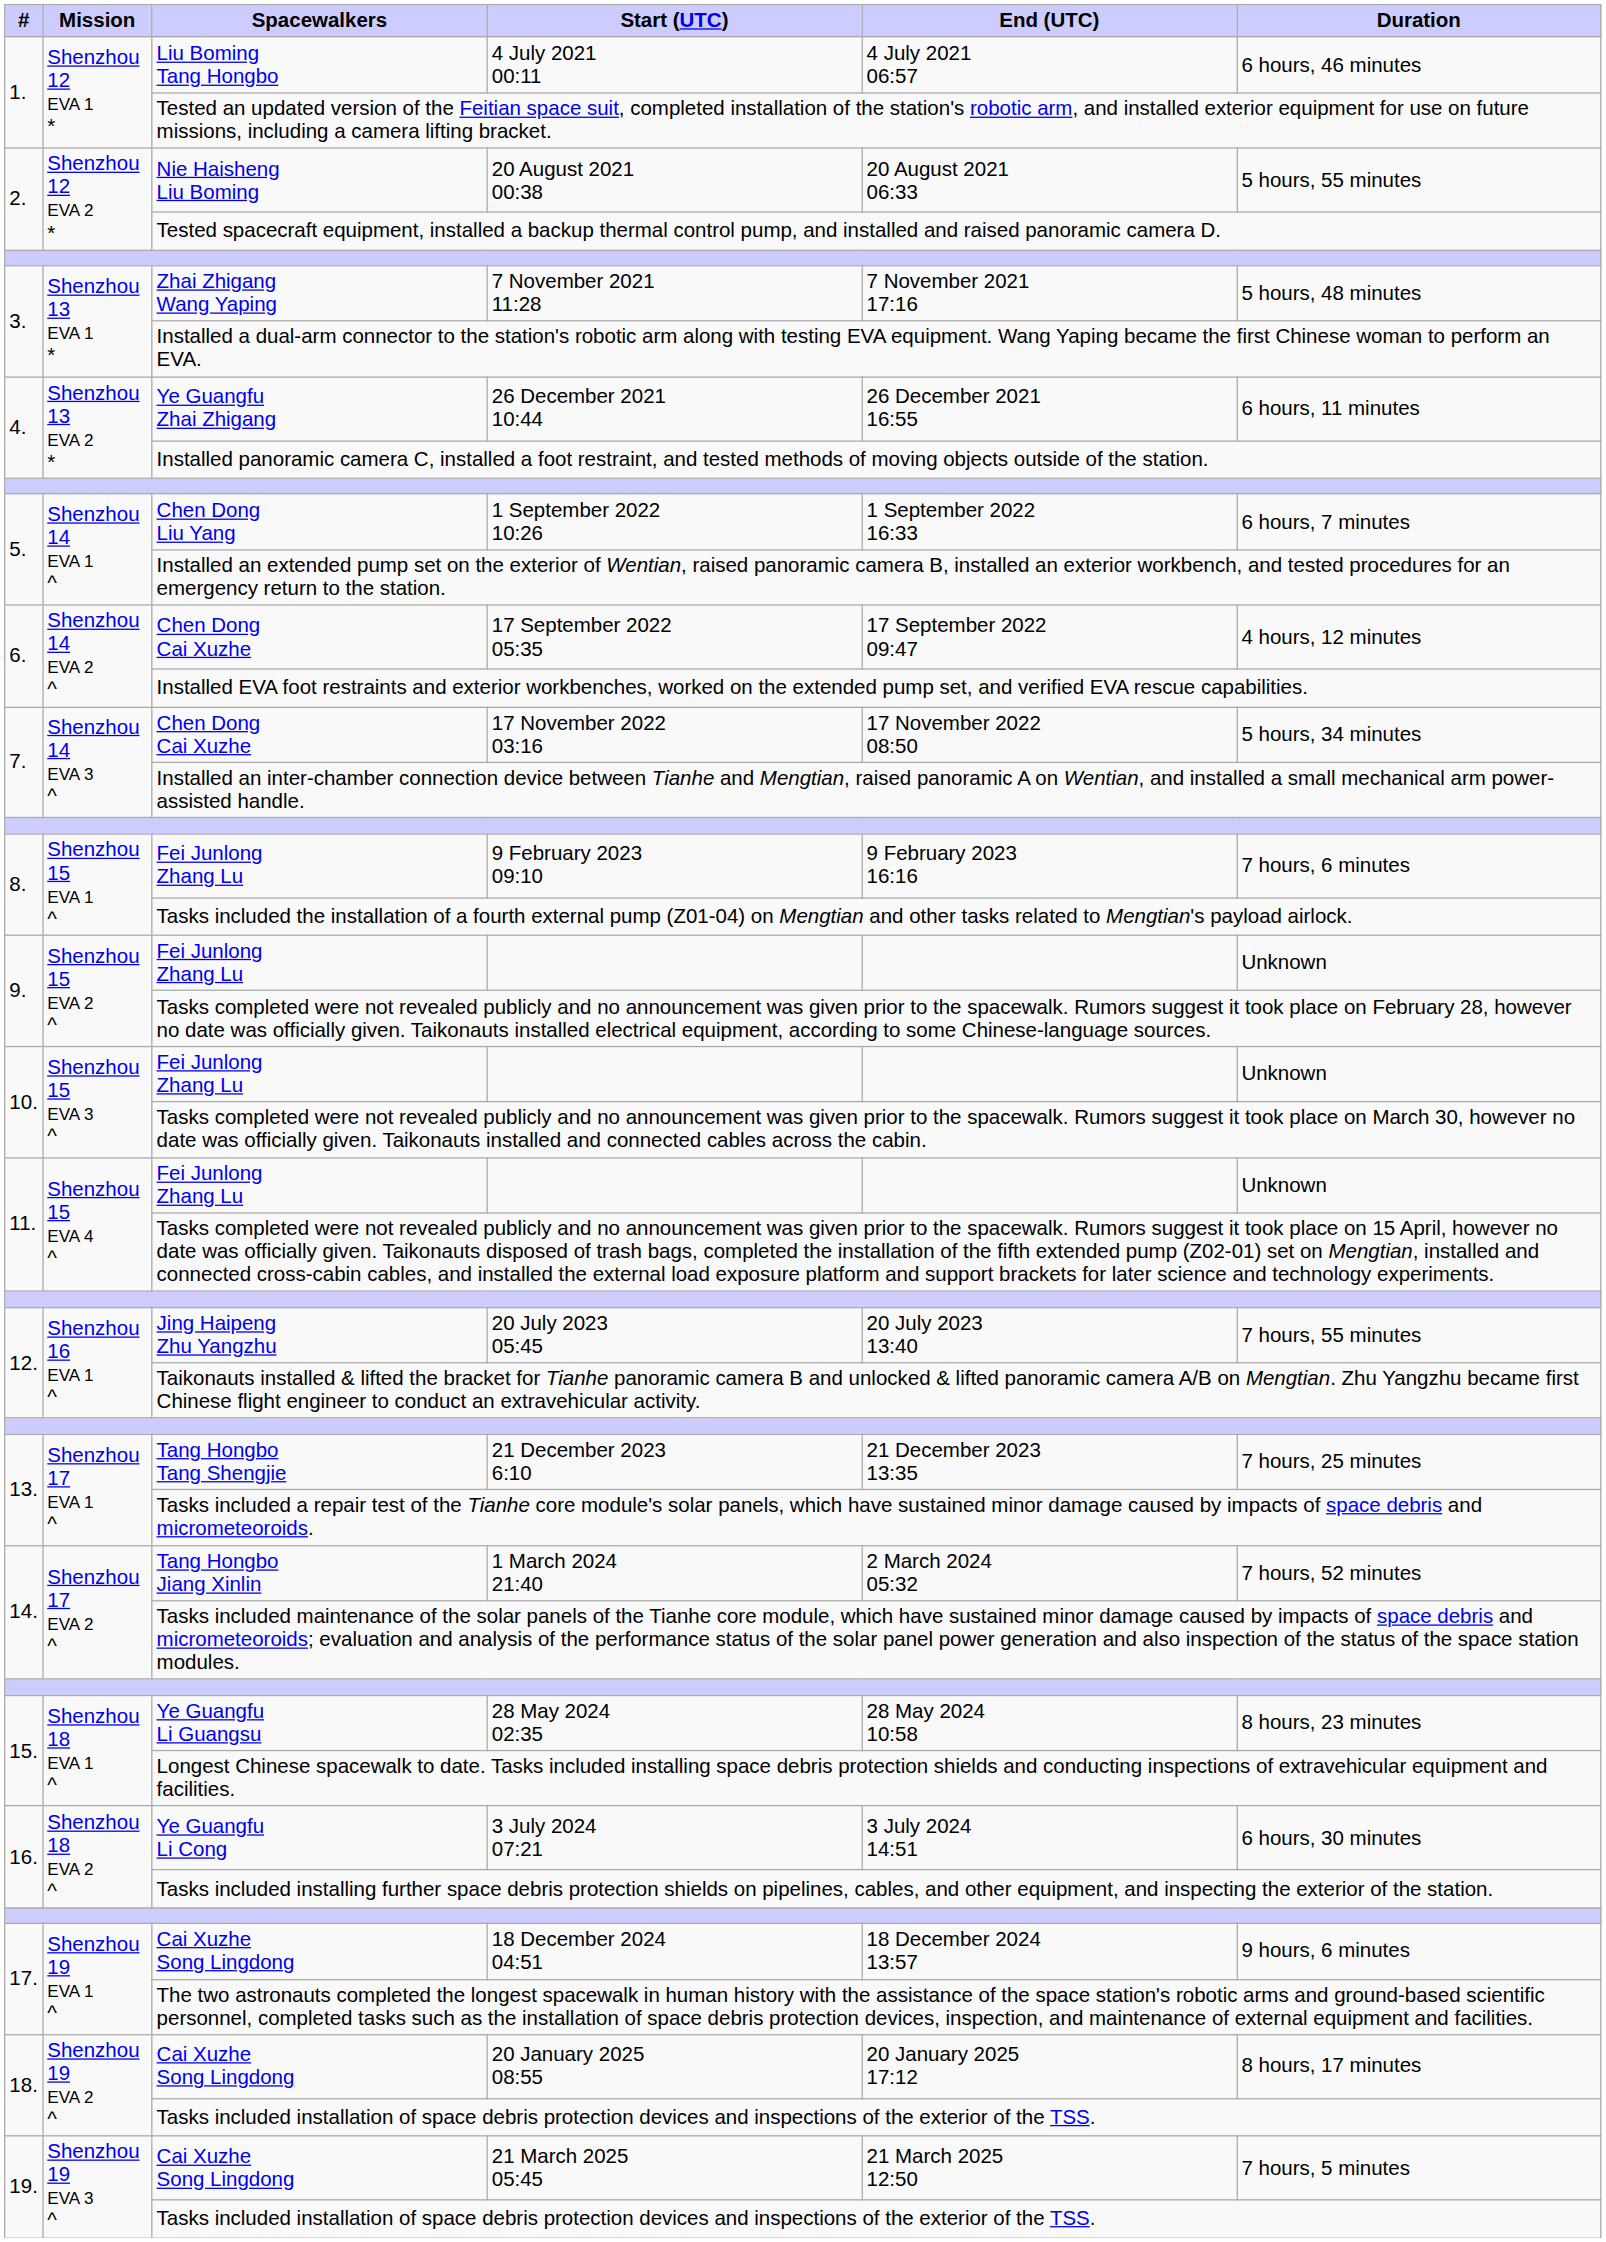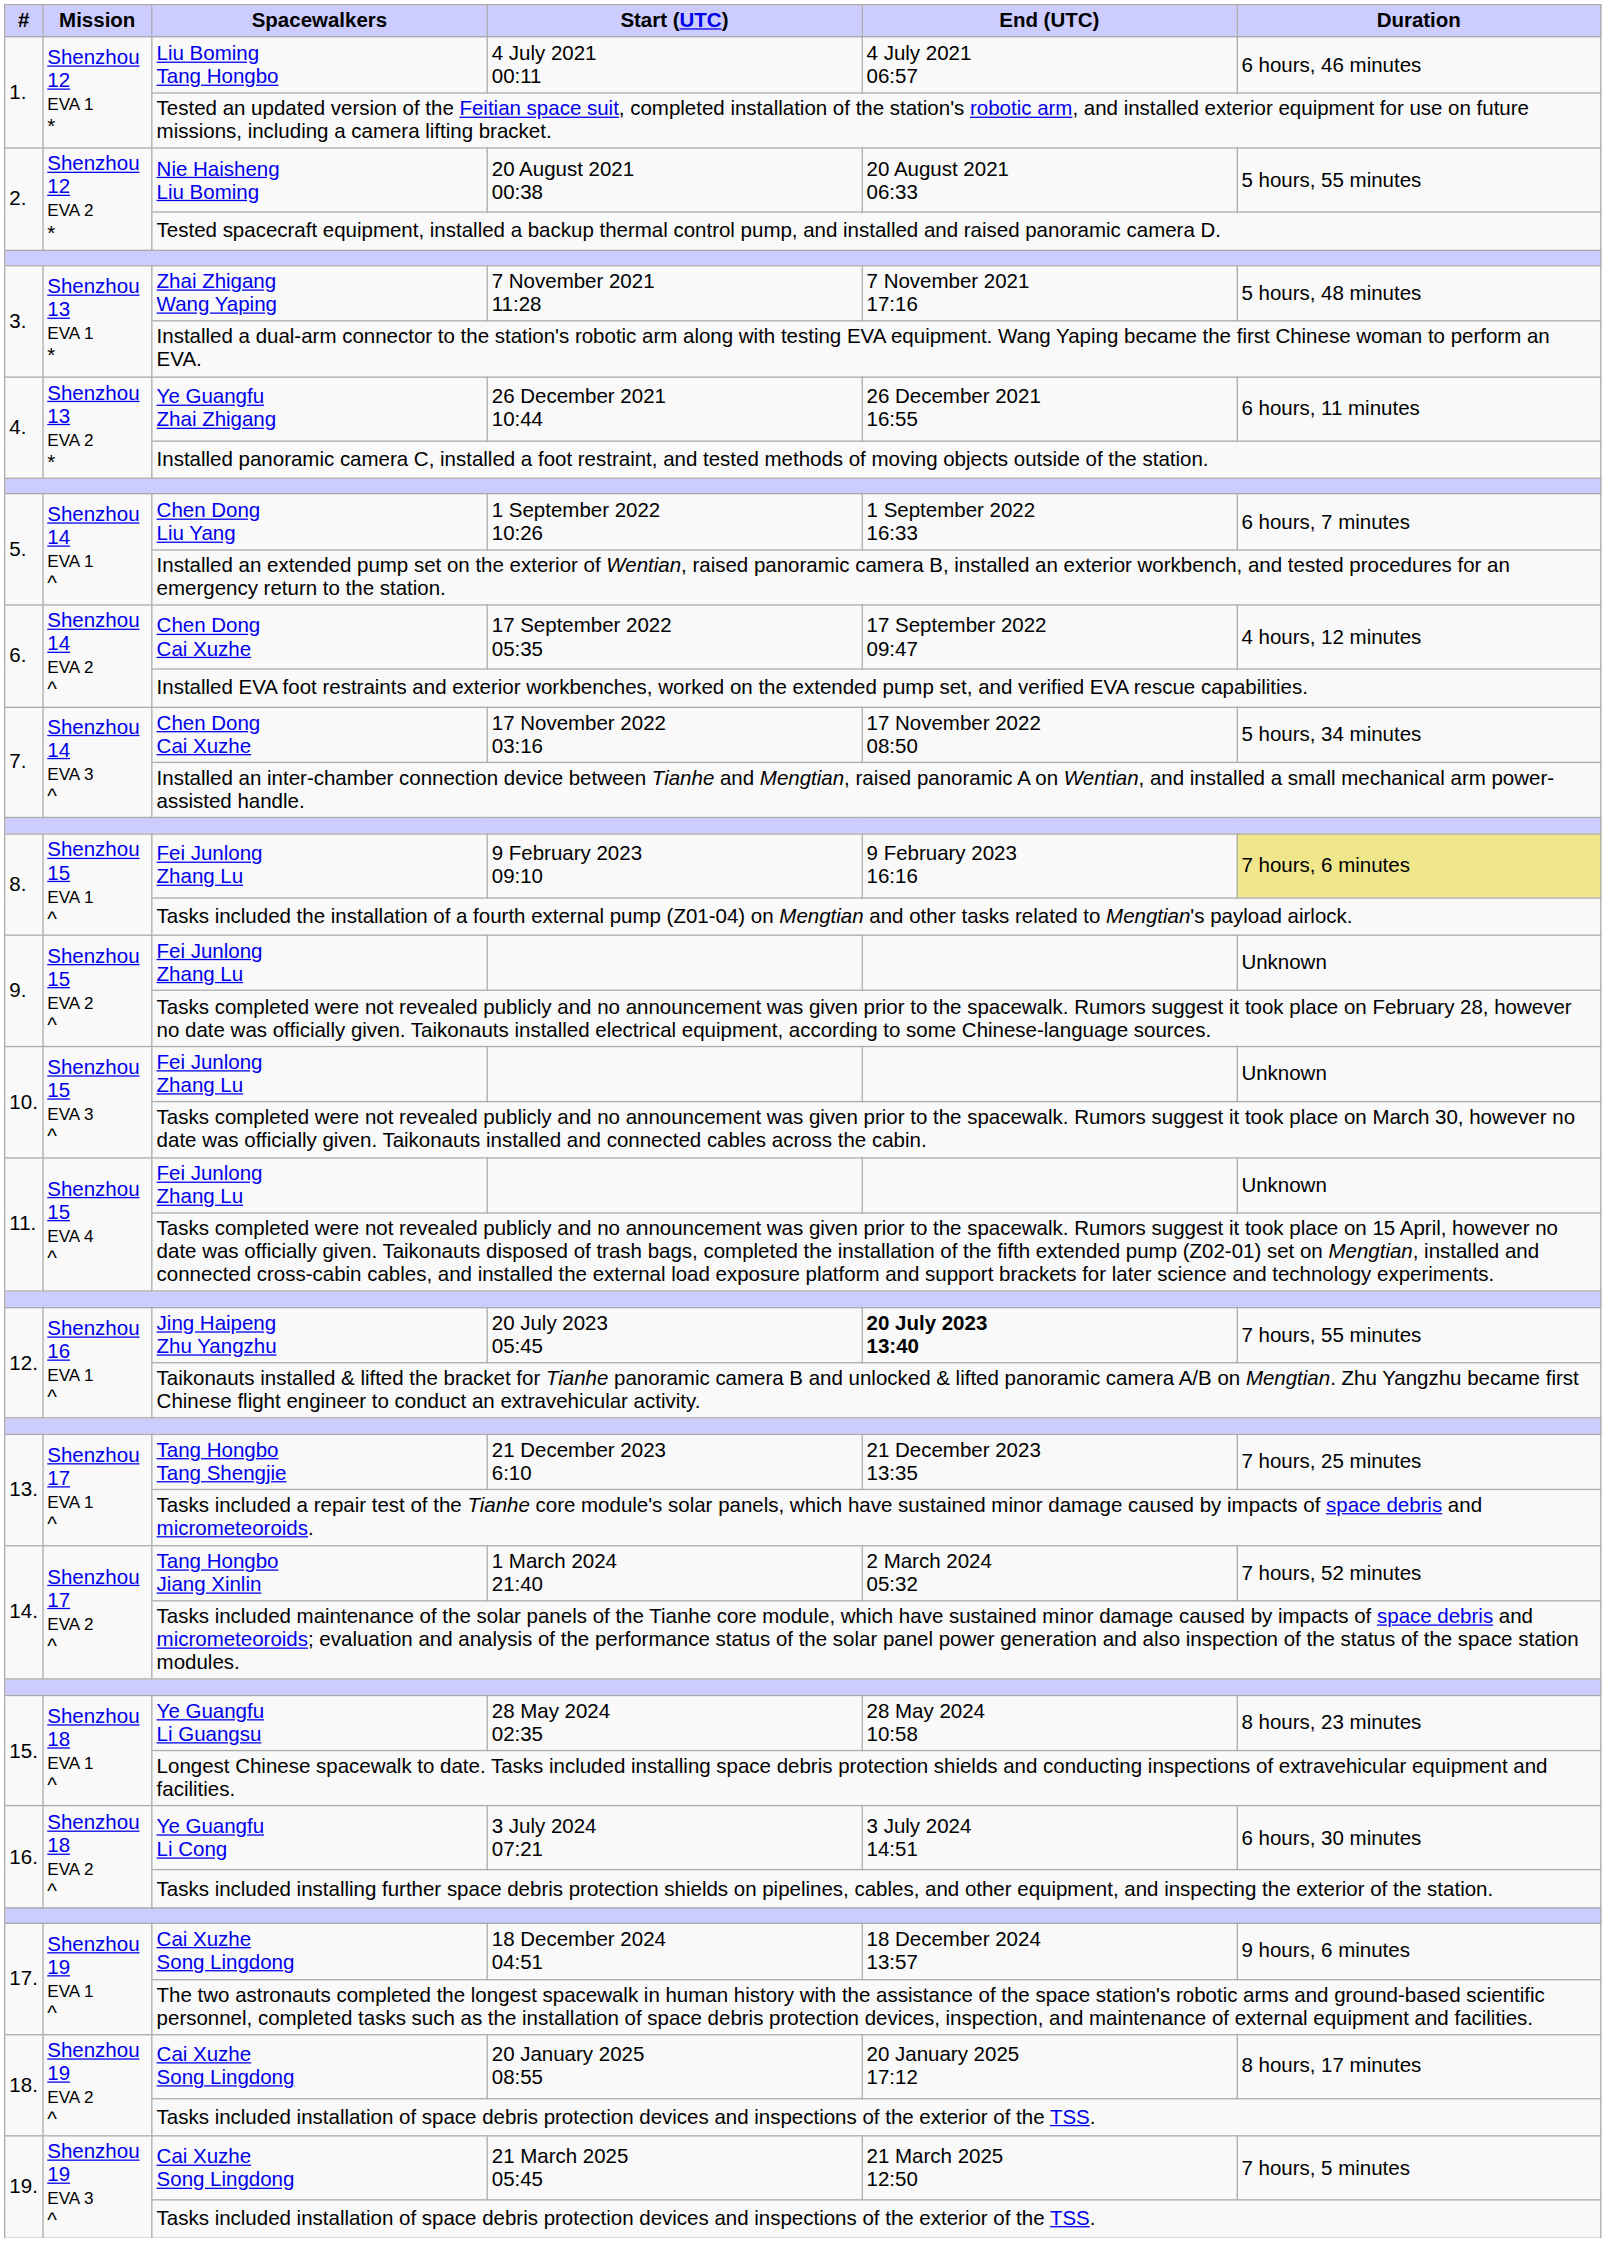(1326, 865) no background -> (1326, 865) khaki background
(925, 1334) normal -> (927, 1334) bold
